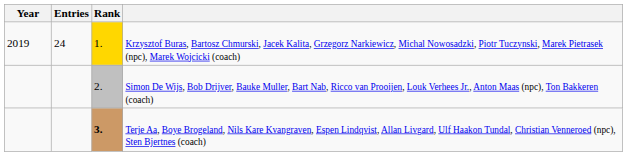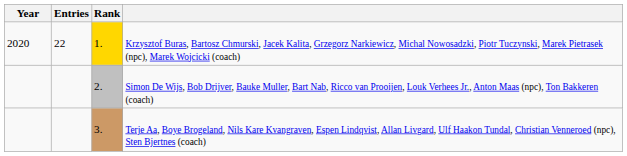(21, 43) 2019 -> (21, 43) 2020
(60, 43) 24 -> (60, 43) 22
(98, 129) bold -> (98, 129) normal
